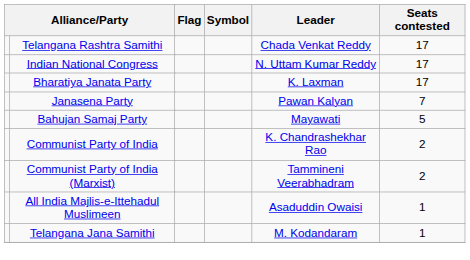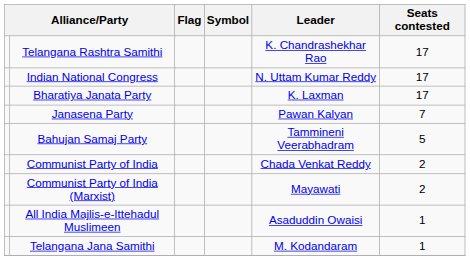(316, 45) Chada Venkat Reddy -> (316, 51) K. Chandrashekhar Rao
(316, 119) Mayawati -> (316, 139) Tammineni Veerabhadram
(316, 144) K. Chandrashekhar Rao -> (316, 164) Chada Venkat Reddy
(316, 176) Tammineni Veerabhadram -> (316, 189) Mayawati
